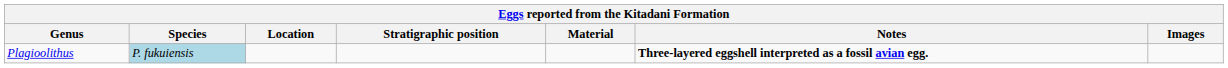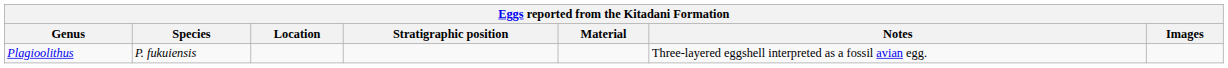(163, 53) lightblue background -> (166, 53) no background
(783, 53) bold -> (789, 53) normal
